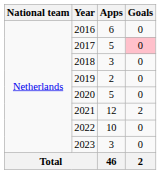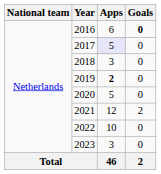(140, 29) normal -> (140, 29) bold
(111, 45) no background -> (111, 45) lavender background
(140, 45) pink background -> (140, 45) no background
(111, 78) normal -> (111, 78) bold
